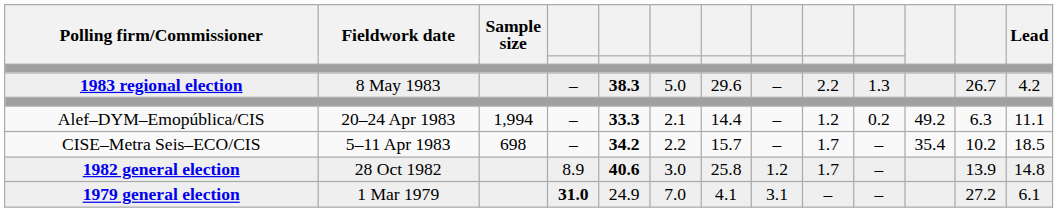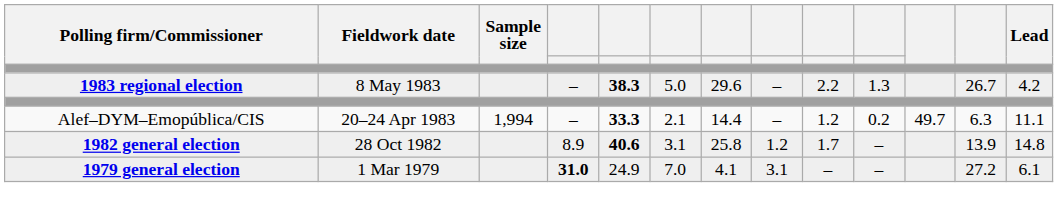(930, 119) 49.2 -> (930, 119) 49.7
- row: (161, 144)
(675, 170) 3.0 -> (675, 144) 3.1
